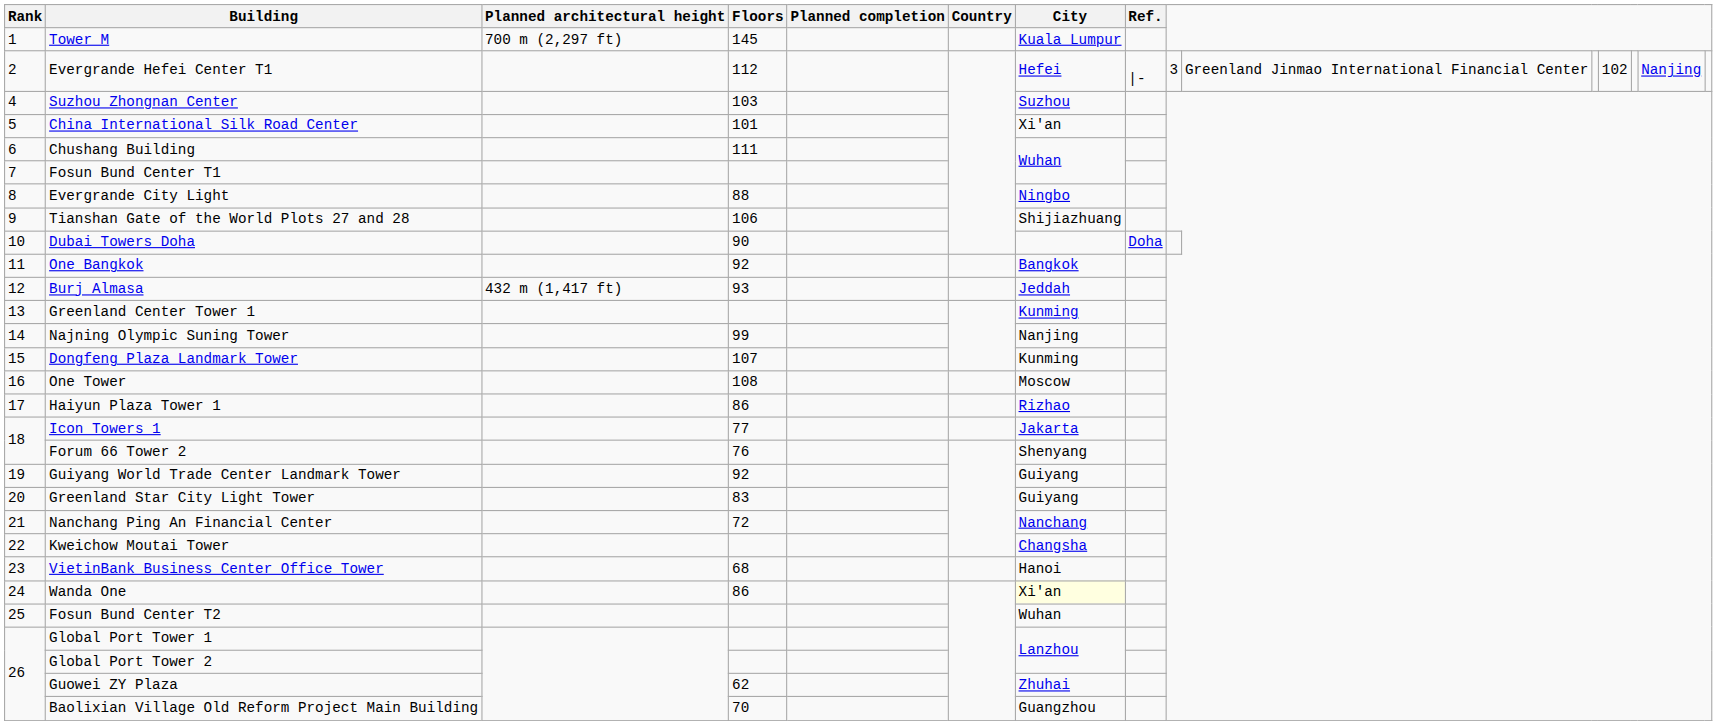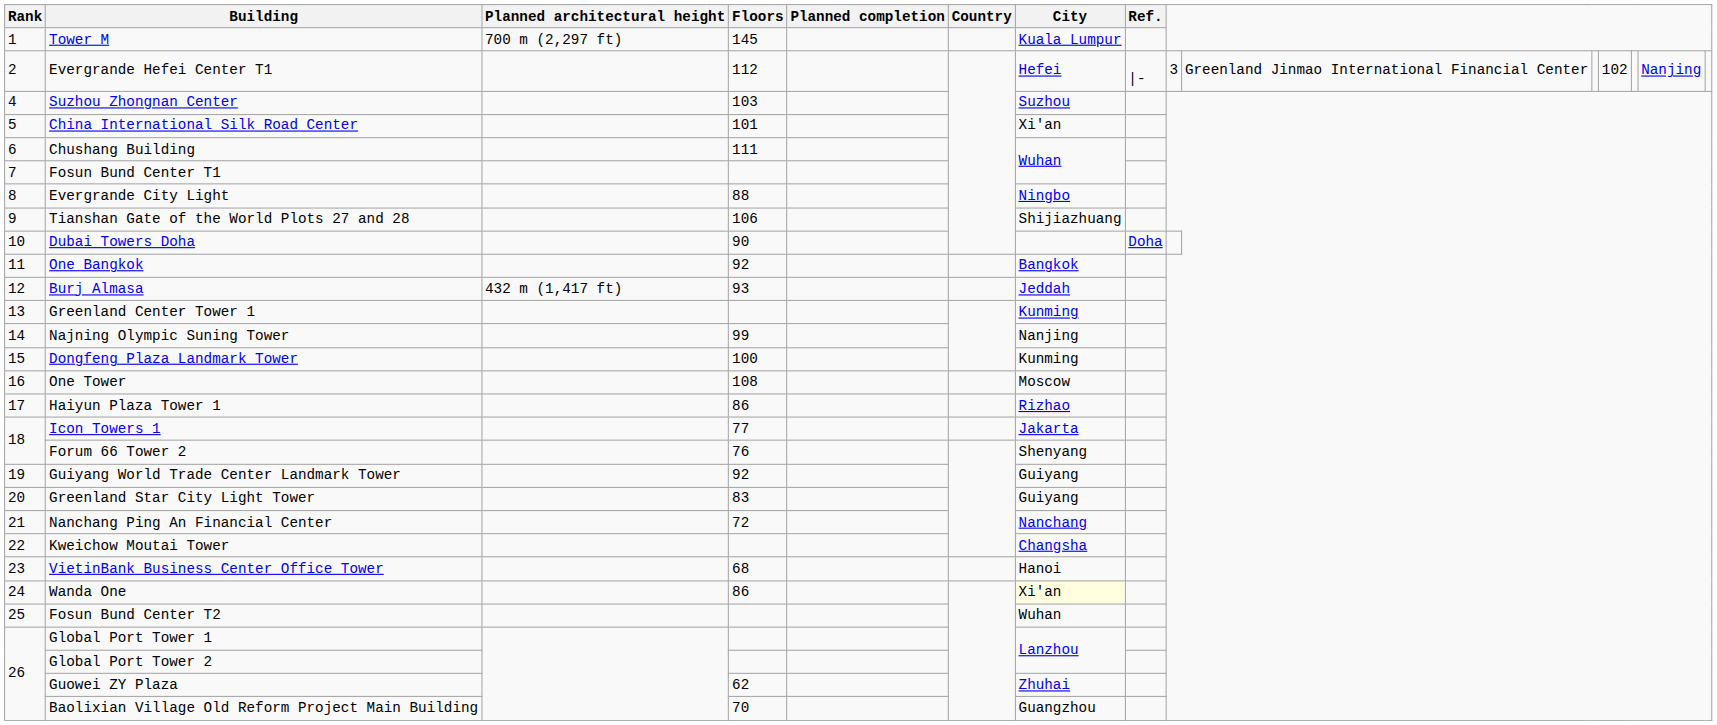(745, 359) 107 -> (745, 359) 100
